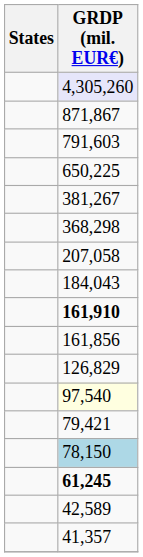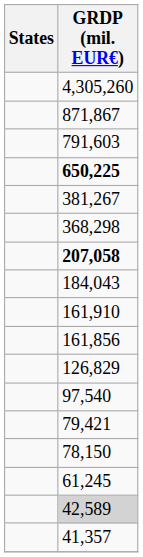(98, 86) lavender background -> (98, 86) no background
(91, 171) normal -> (91, 171) bold
(91, 255) normal -> (91, 255) bold
(91, 312) bold -> (91, 312) normal
(87, 396) lightyellow background -> (87, 396) no background
(87, 452) lightblue background -> (87, 452) no background
(87, 481) bold -> (87, 481) normal
(87, 509) no background -> (87, 509) lightgrey background
